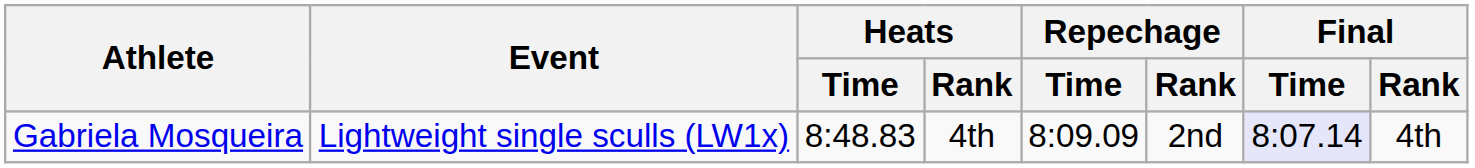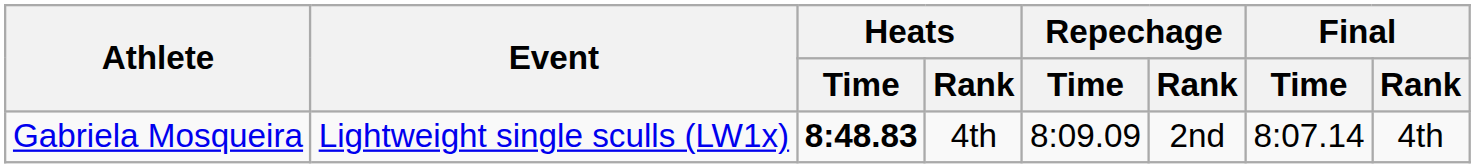(860, 137) normal -> (861, 137) bold
(1307, 137) lavender background -> (1309, 137) no background
